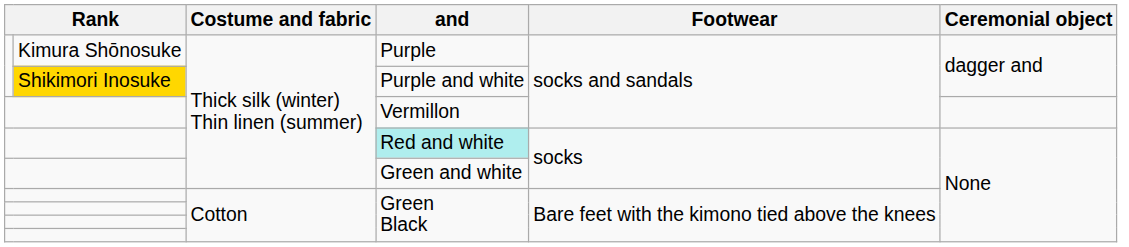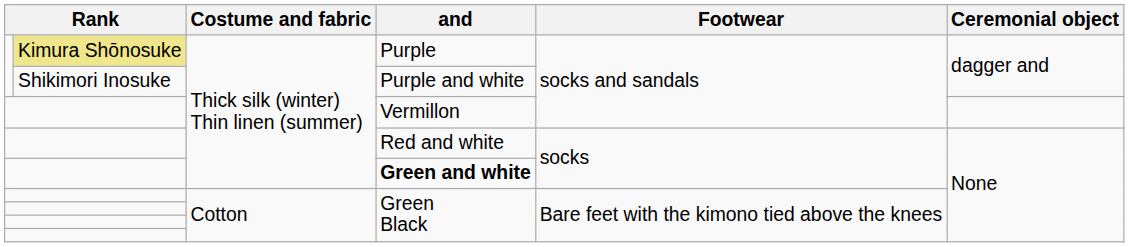(100, 50) no background -> (100, 50) khaki background
(94, 81) gold background -> (94, 81) no background
(442, 142) paleturquoise background -> (442, 142) no background
(451, 173) normal -> (455, 173) bold
